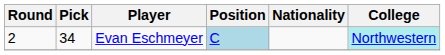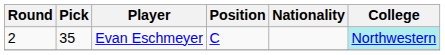(67, 38) 34 -> (67, 38) 35
(215, 38) lightblue background -> (215, 38) no background
